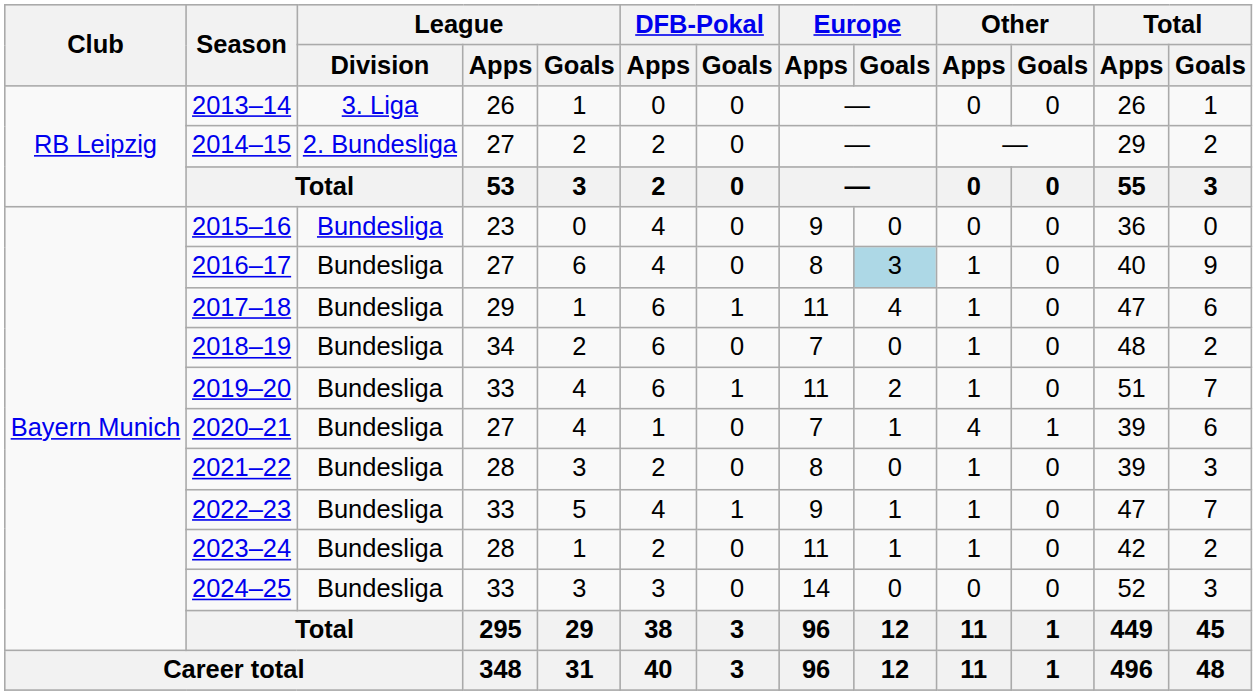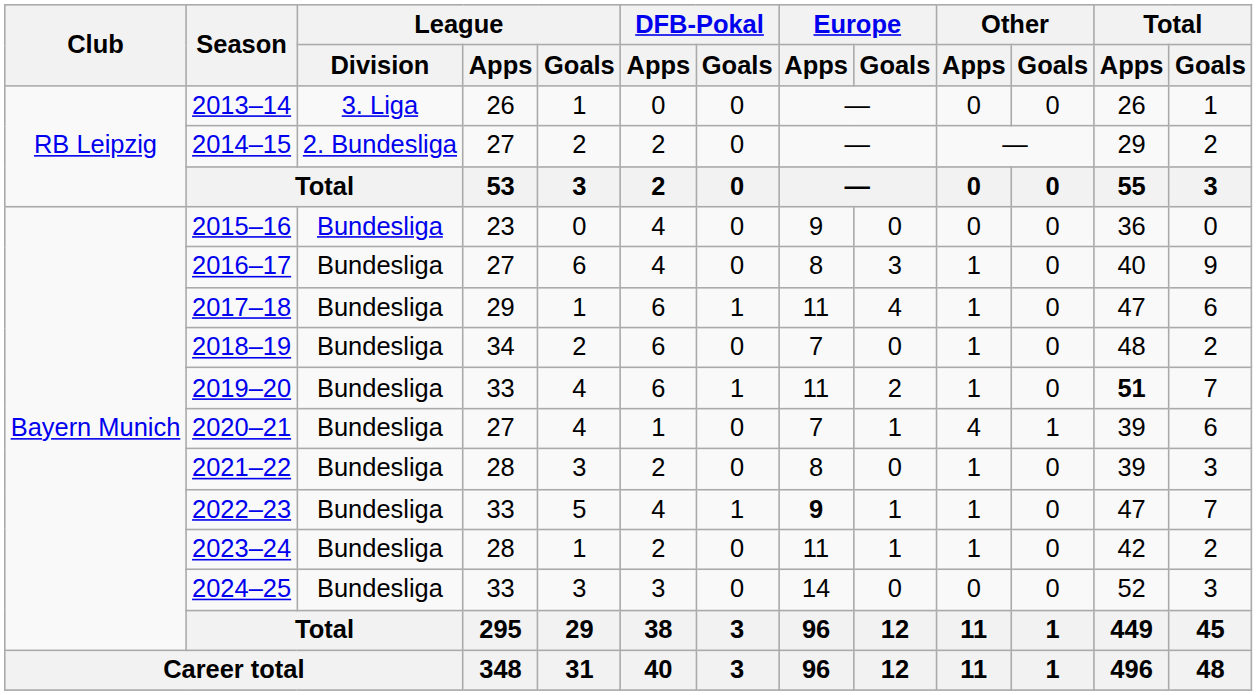(895, 266) lightblue background -> (895, 266) no background
(1132, 387) normal -> (1132, 387) bold
(816, 508) normal -> (816, 508) bold
